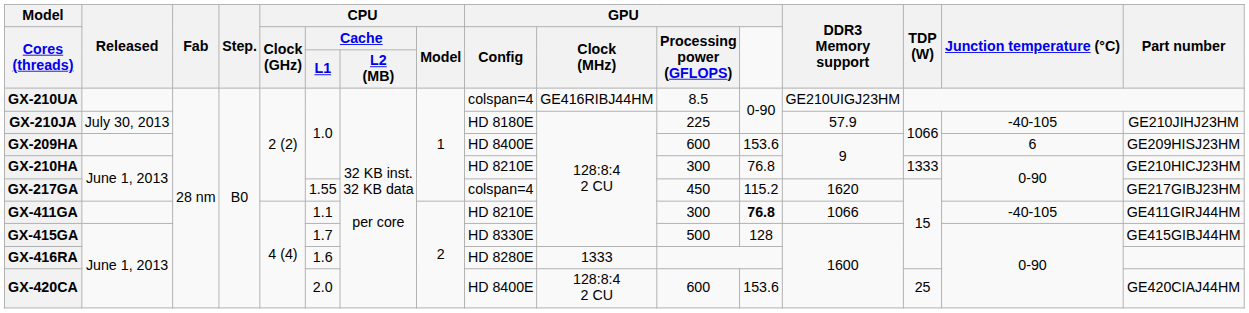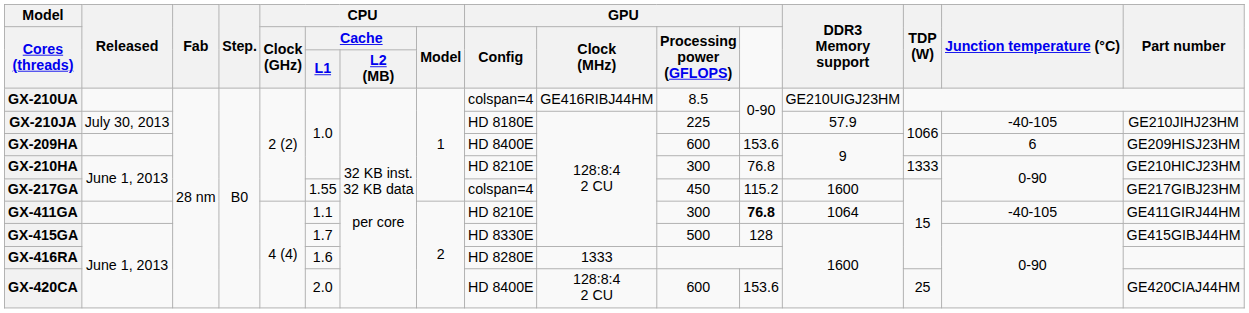(843, 189) 1620 -> (843, 189) 1600
(843, 212) 1066 -> (843, 212) 1064
